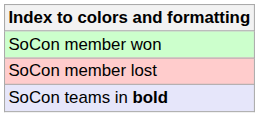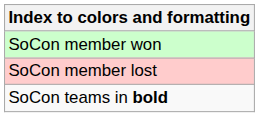(88, 97) lavender background -> (88, 97) no background
